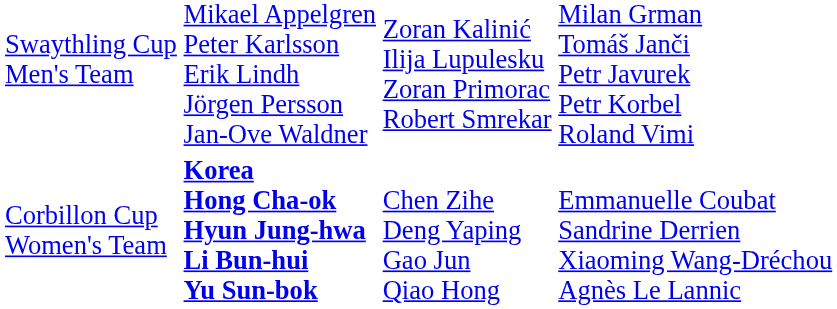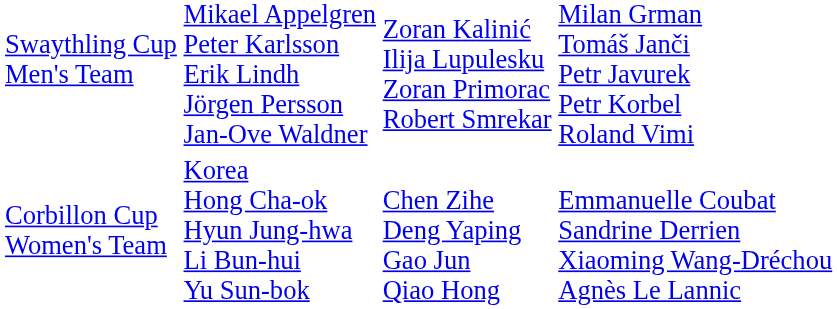(275, 230) bold -> (268, 230) normal
